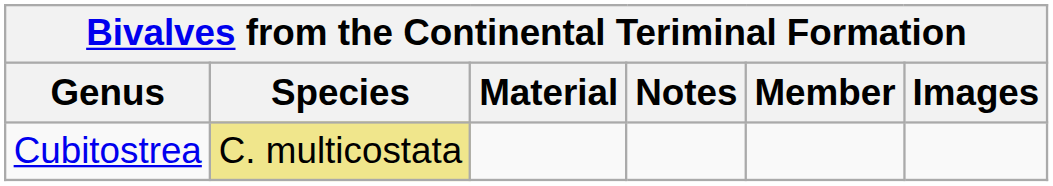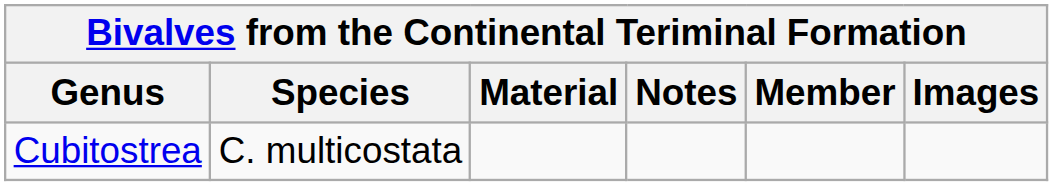(340, 150) khaki background -> (340, 150) no background
